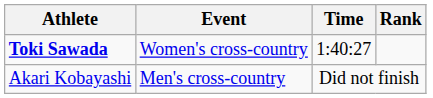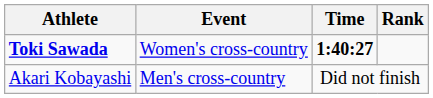(344, 49) normal -> (345, 49) bold
